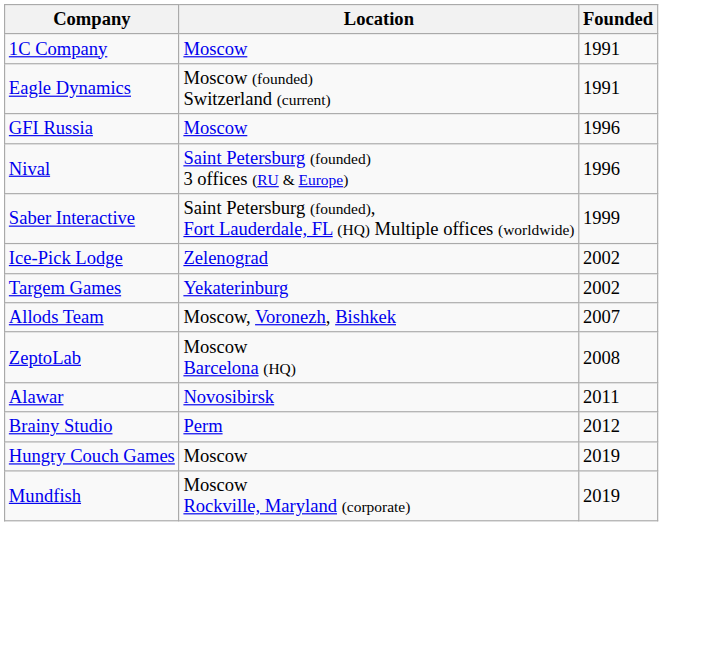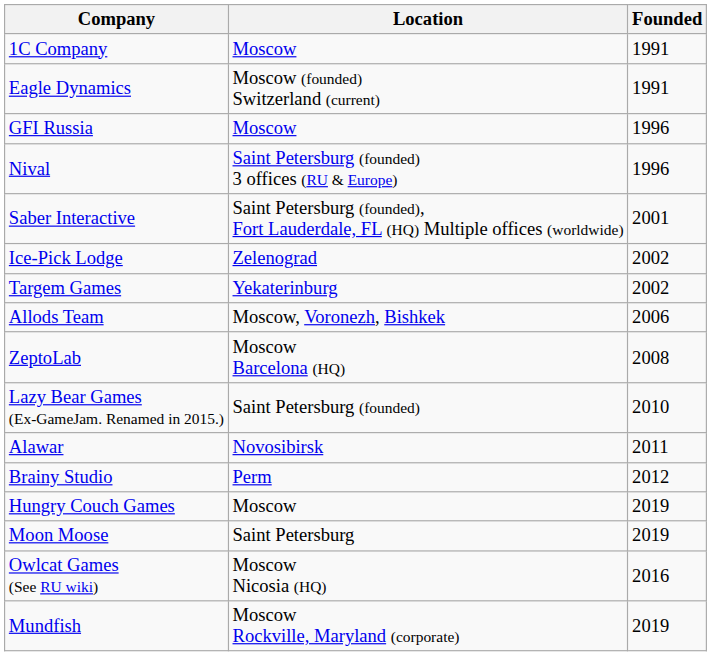(602, 218) 1999 -> (651, 218) 2001
(602, 317) 2007 -> (651, 317) 2006
+ row: (116, 407)
+ row: (59, 535)
+ row: (64, 575)
